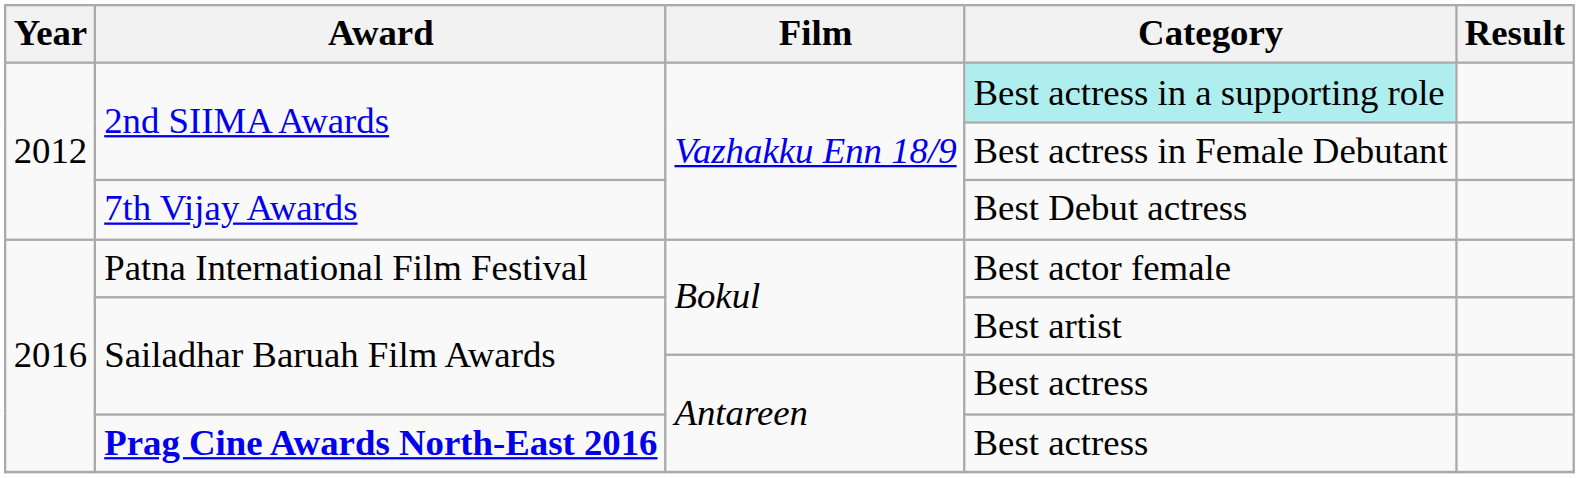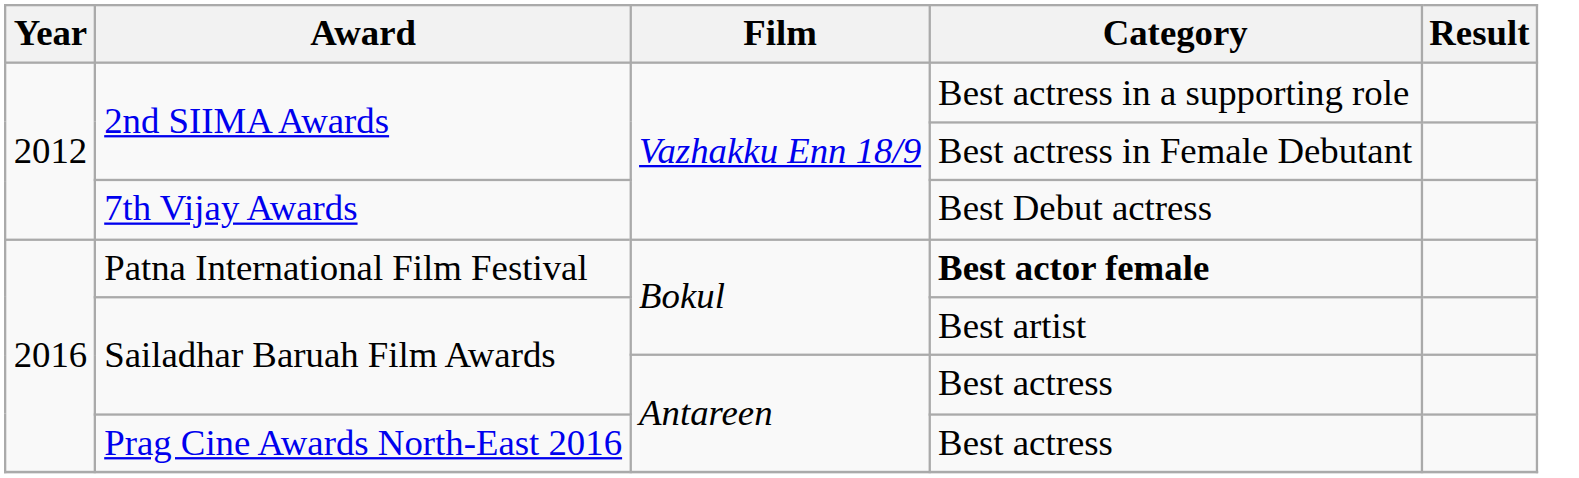(1209, 92) paleturquoise background -> (1174, 92) no background
(1102, 267) normal -> (1074, 267) bold
(381, 442) bold -> (363, 442) normal
